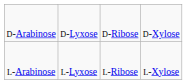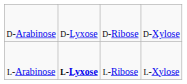(79, 71) normal -> (79, 71) bold
